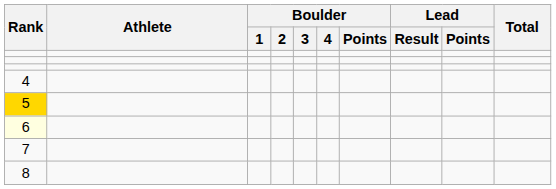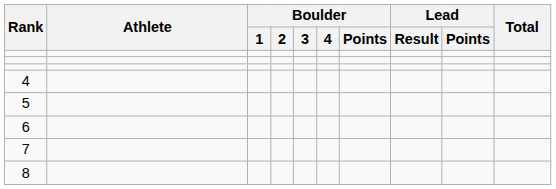(26, 104) gold background -> (26, 104) no background
(26, 127) lightyellow background -> (26, 127) no background
